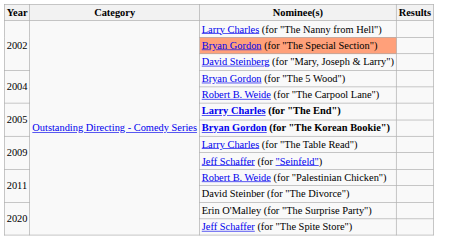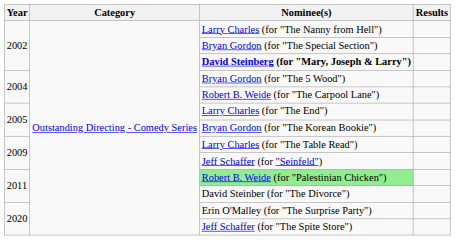(290, 45) lightsalmon background -> (290, 45) no background
(298, 62) normal -> (306, 62) bold
(271, 111) bold -> (265, 111) normal
(296, 128) bold -> (289, 128) normal
(294, 177) no background -> (294, 177) lightgreen background
